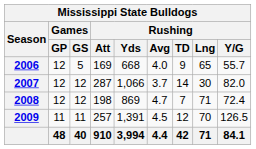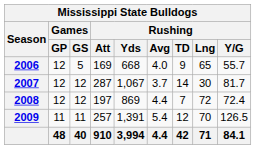(131, 83) 1,066 -> (131, 83) 1,067
(234, 83) 82.0 -> (234, 83) 81.7
(103, 100) 198 -> (103, 100) 197
(160, 100) 4.7 -> (160, 100) 4.4
(205, 100) 71 -> (205, 100) 72
(160, 118) 4.5 -> (160, 118) 5.4
